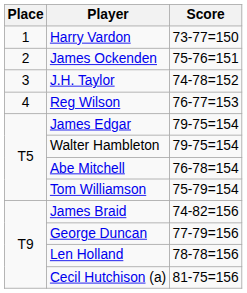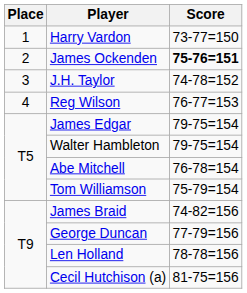(206, 59) normal -> (206, 59) bold
